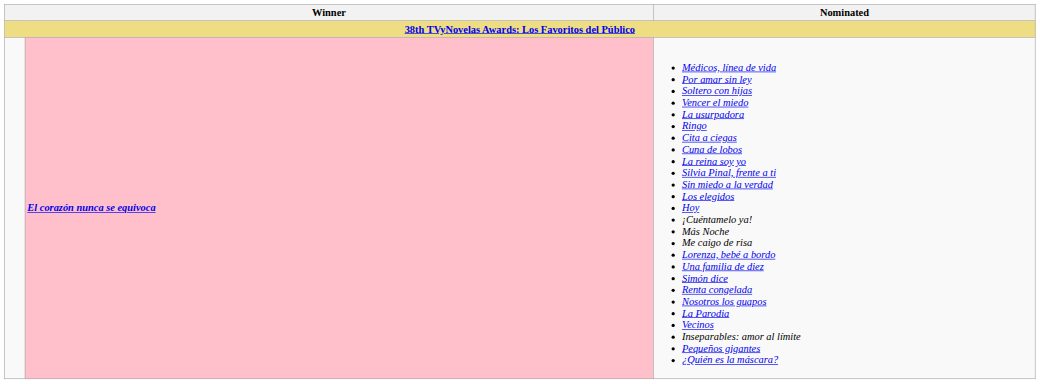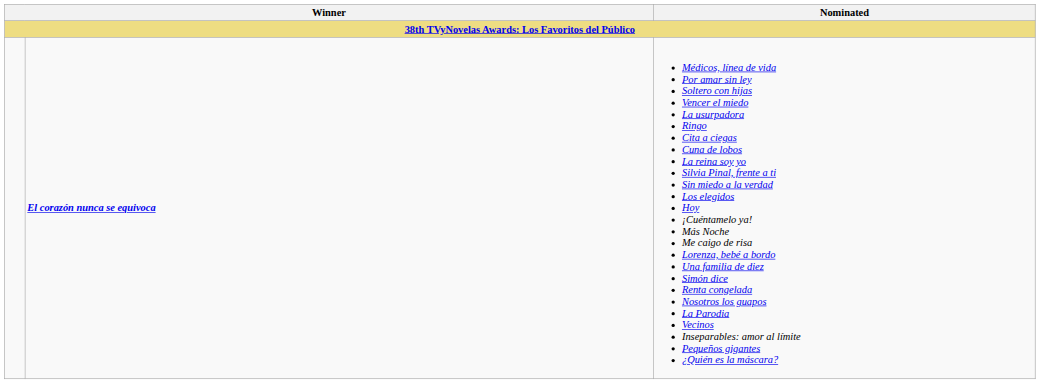(91, 208) pink background -> (91, 208) no background
